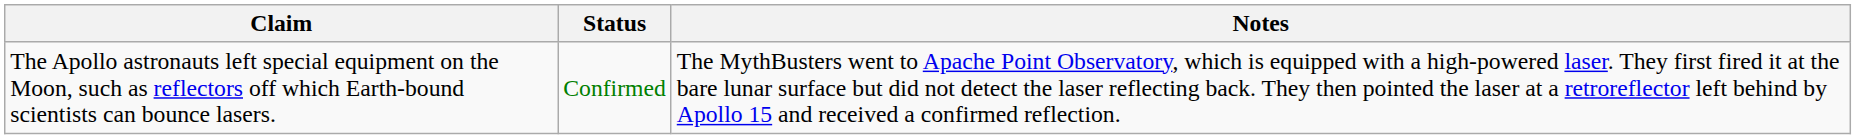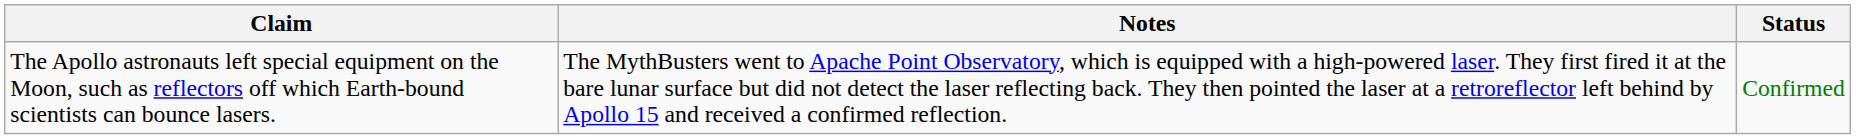columns swapped: (615, 23) <-> (1261, 23)
